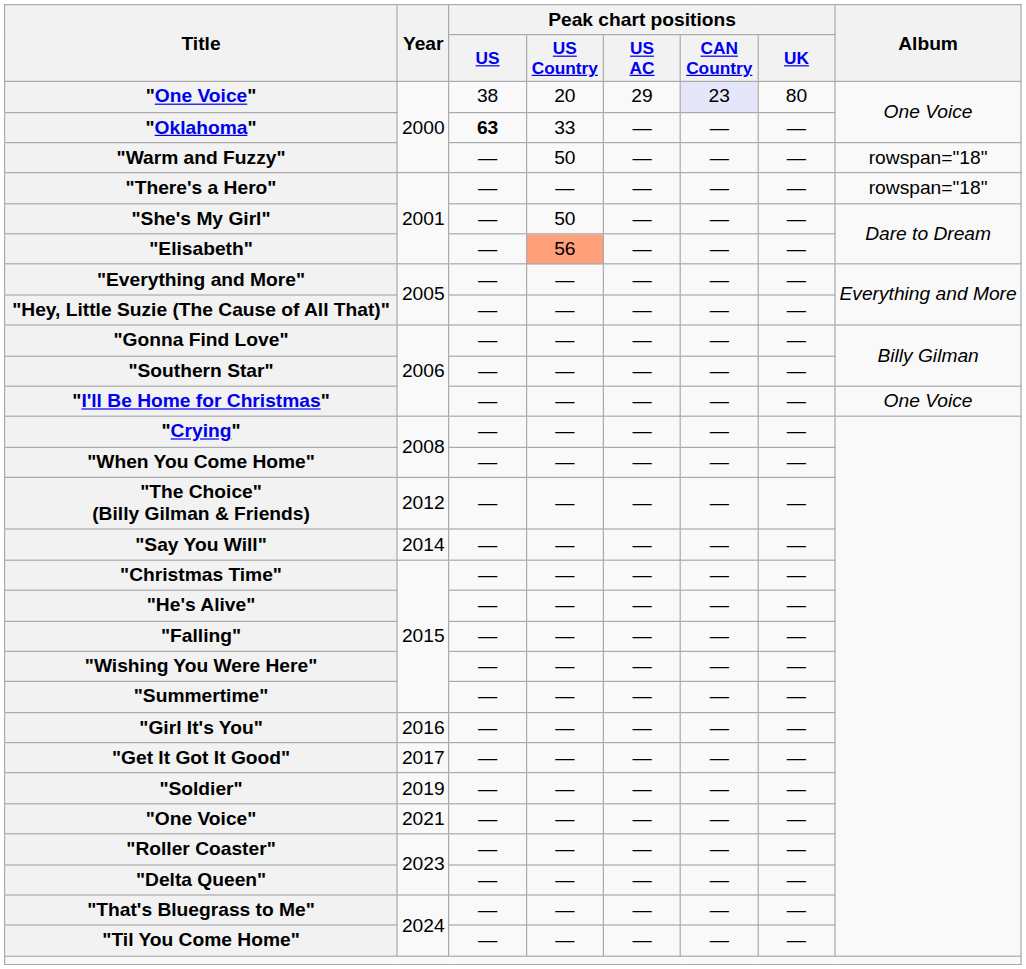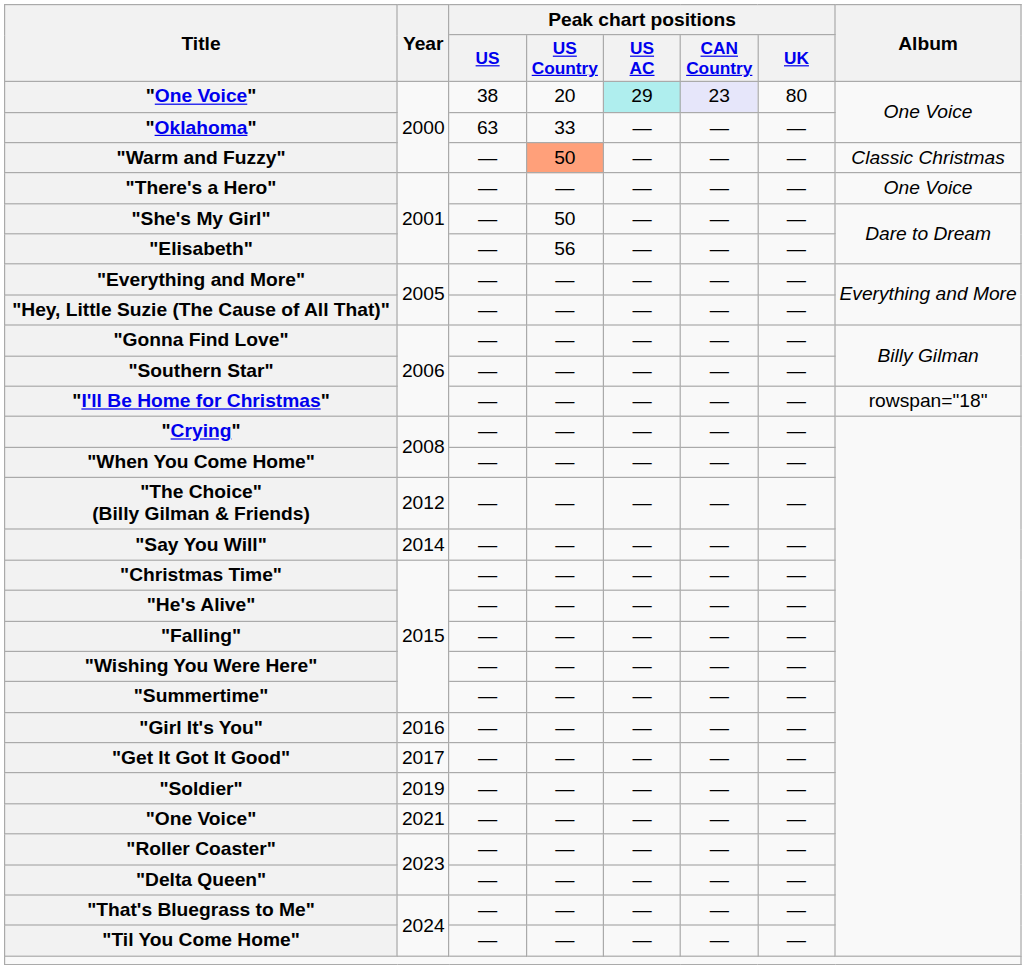(642, 96) no background -> (642, 96) paleturquoise background
(488, 127) bold -> (488, 127) normal
(565, 157) no background -> (565, 157) lightsalmon background
(928, 157) rowspan="18" -> (928, 157) Classic Christmas
(928, 188) rowspan="18" -> (928, 188) One Voice
(565, 248) lightsalmon background -> (565, 248) no background
(928, 401) One Voice -> (928, 401) rowspan="18"
